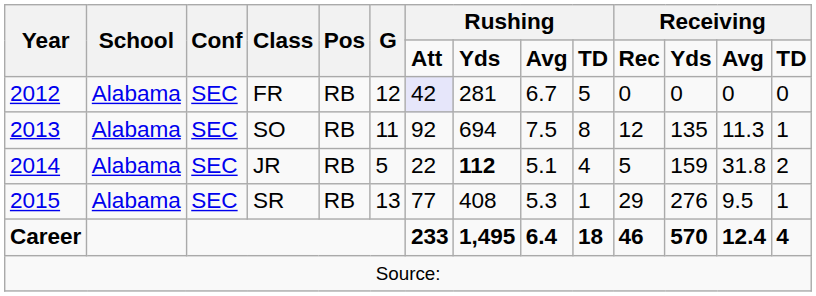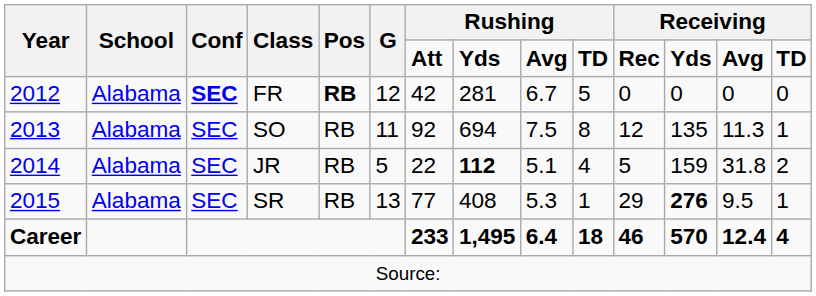(214, 93) normal -> (214, 93) bold
(339, 93) normal -> (340, 93) bold
(423, 93) lavender background -> (423, 93) no background
(689, 201) normal -> (689, 201) bold
